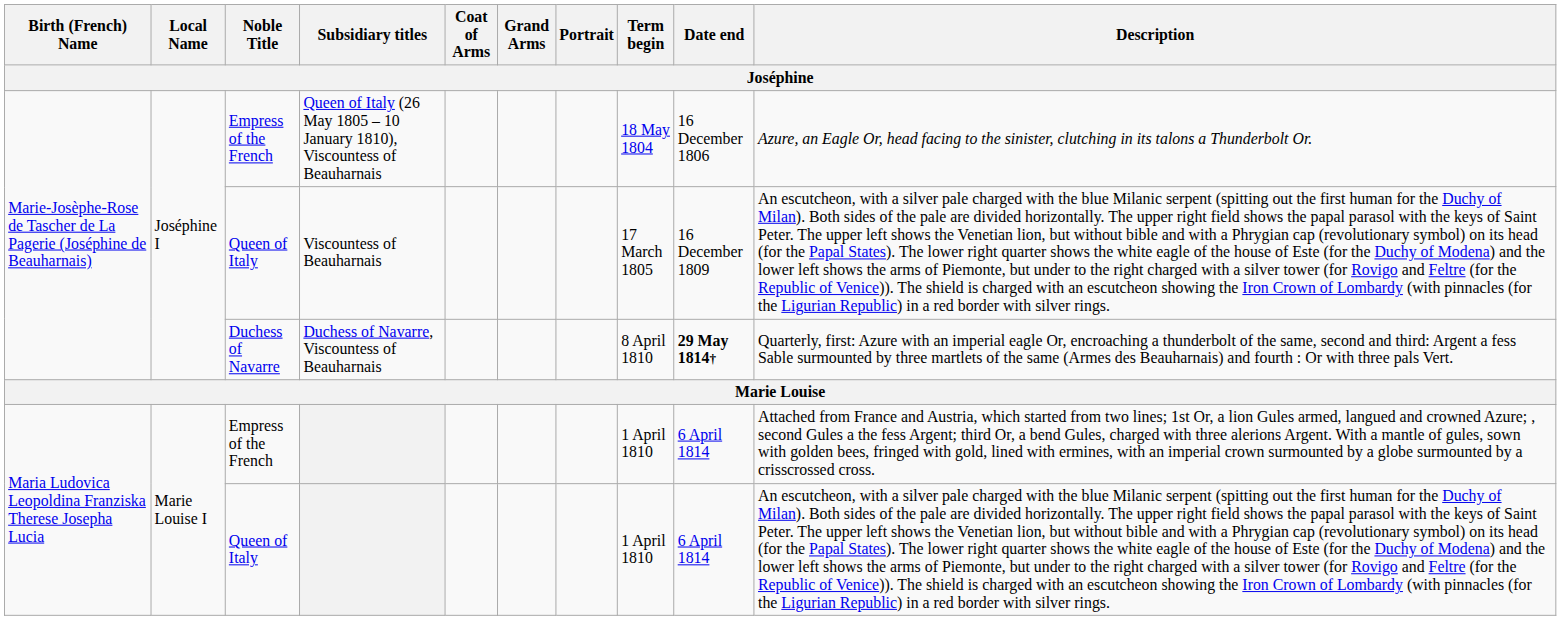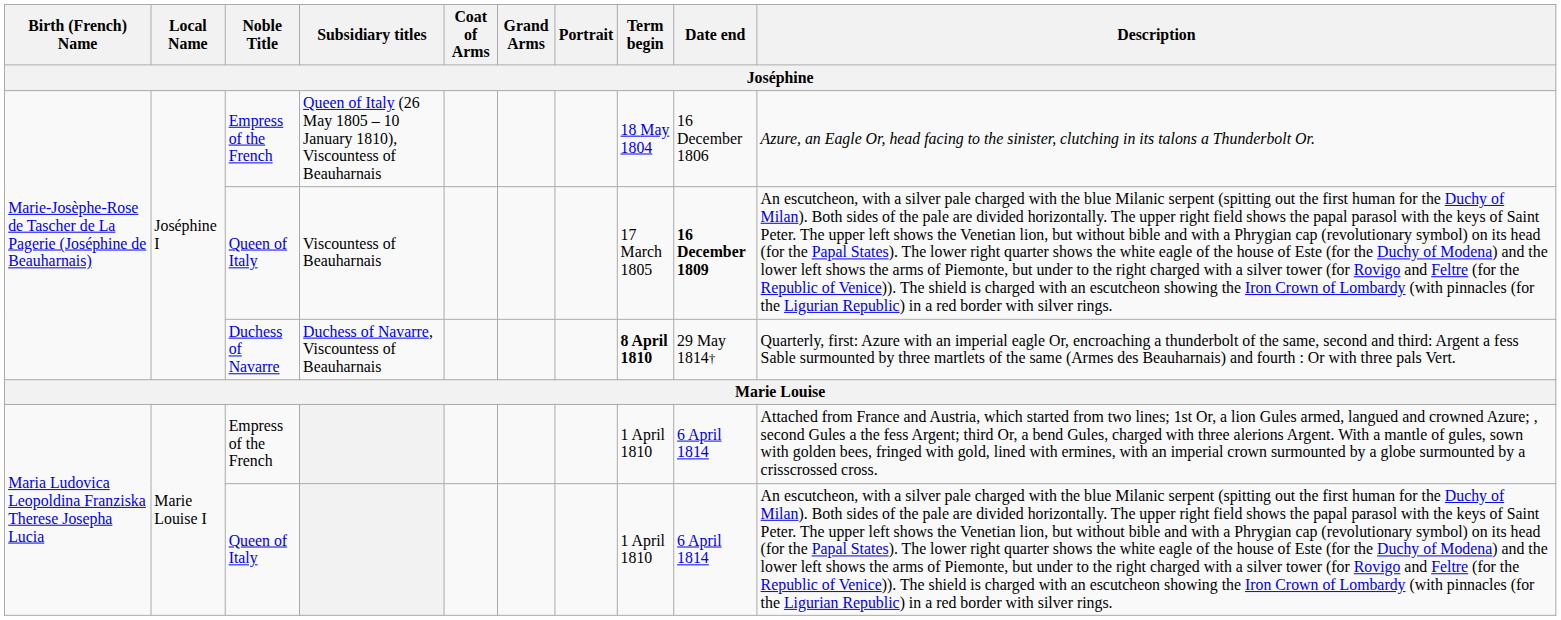(710, 252) normal -> (711, 252) bold
(643, 349) normal -> (644, 349) bold
(703, 349) bold -> (702, 349) normal
